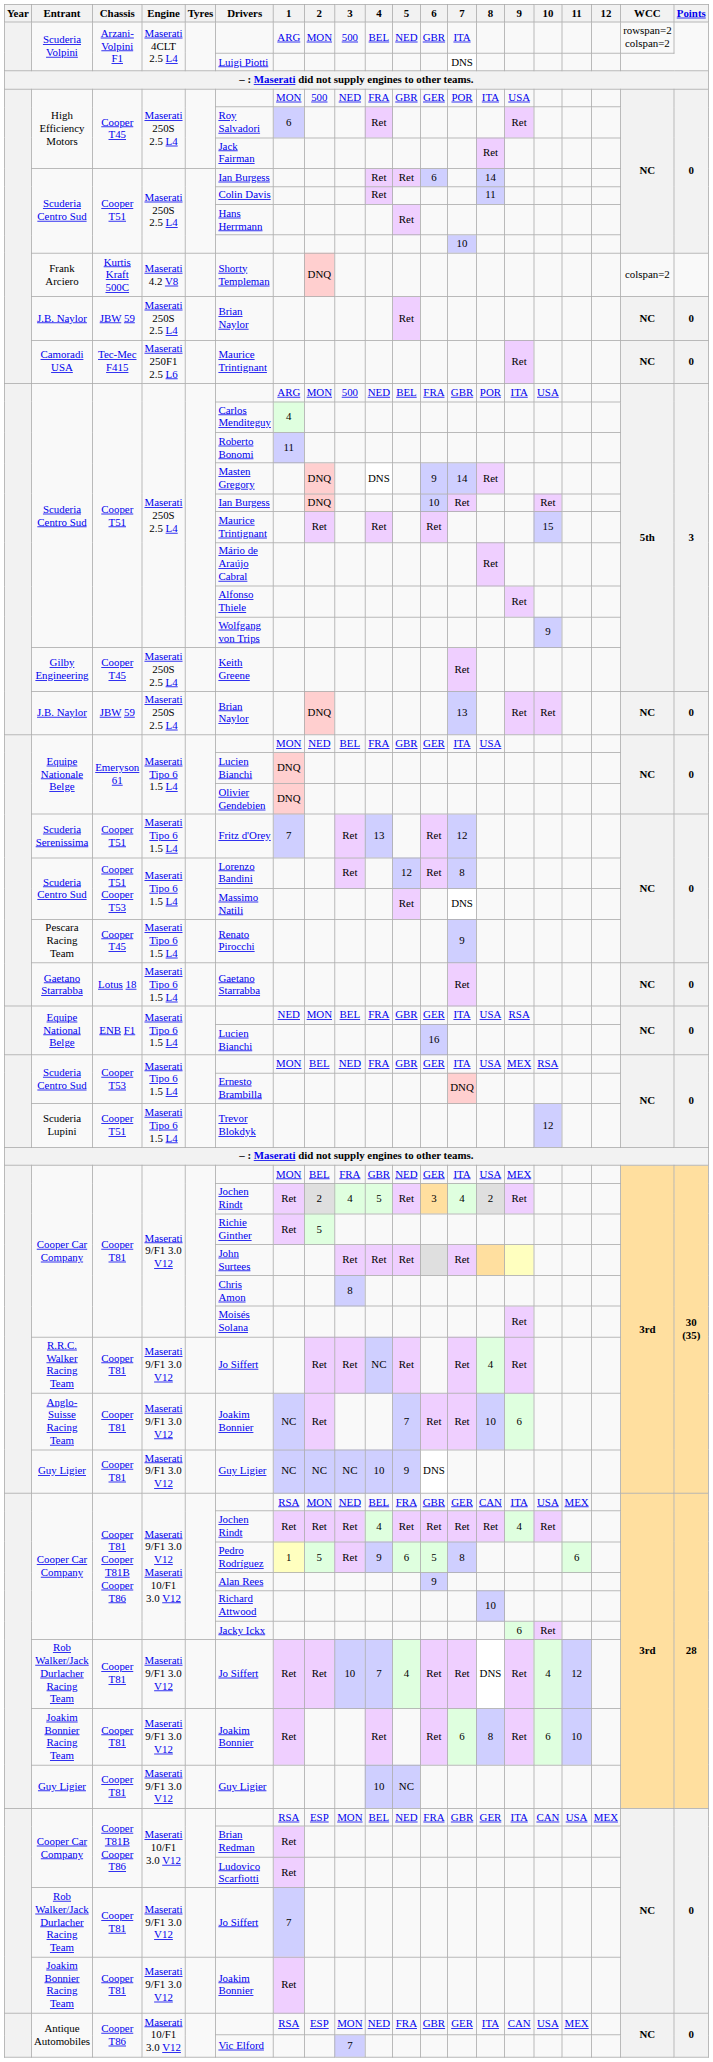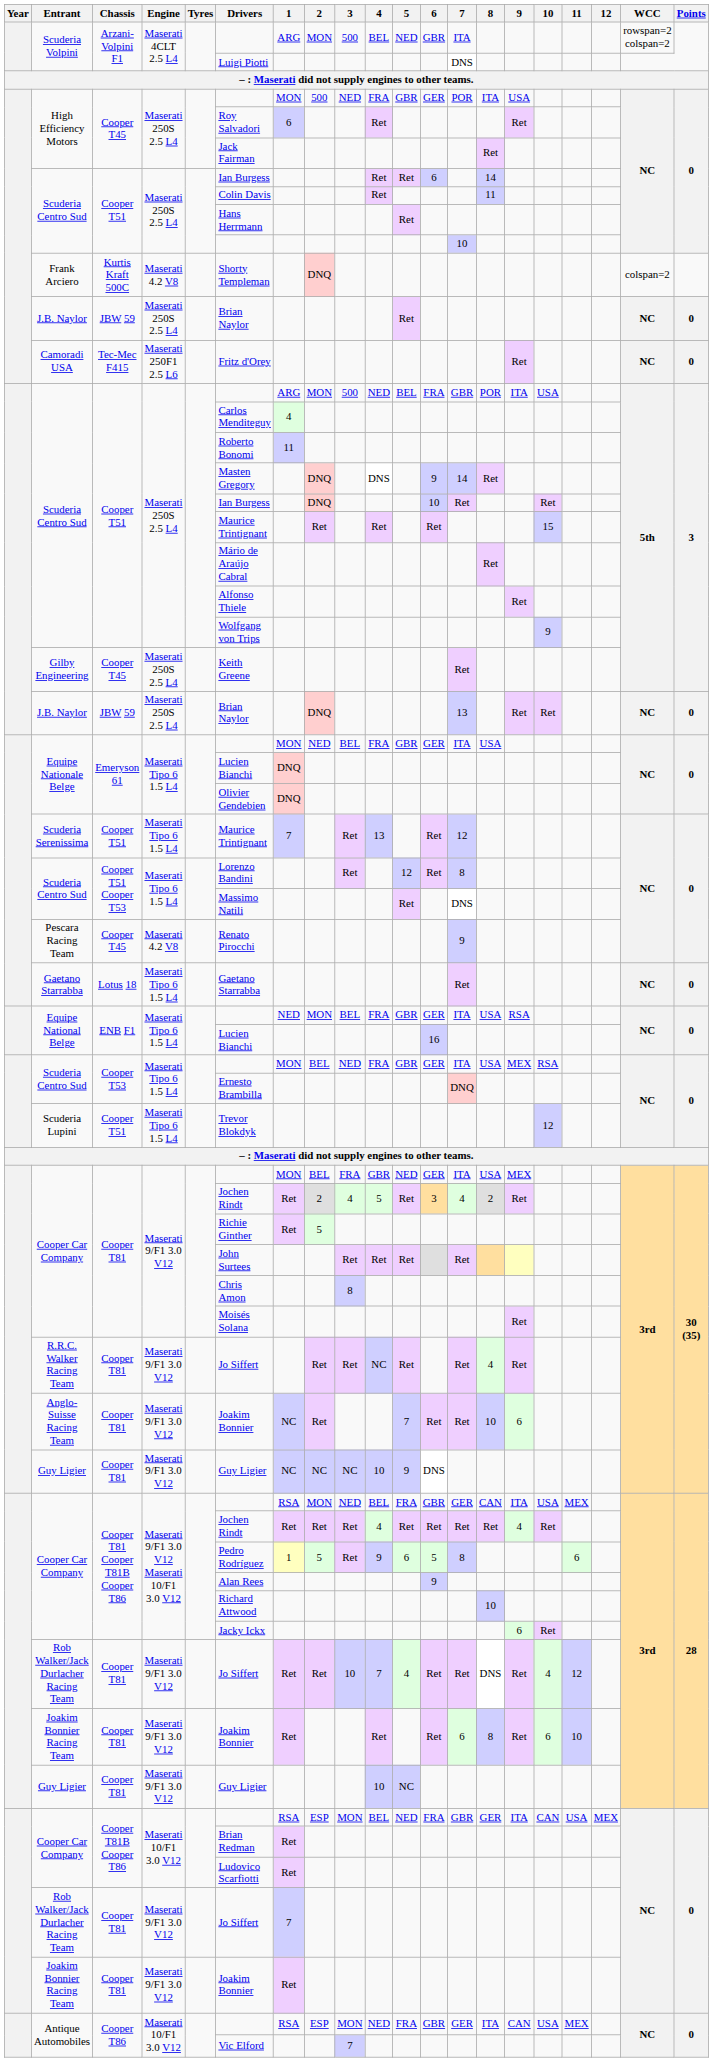(243, 361) Maurice Trintignant -> (245, 361) Fritz d'Orey
(245, 835) Fritz d'Orey -> (243, 835) Maurice Trintignant
(163, 940) Maserati Tipo 6 1.5 L4 -> (163, 940) Maserati 4.2 V8
